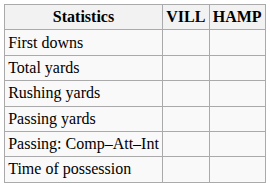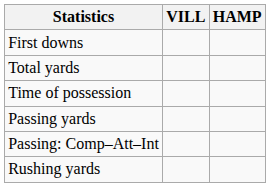rows swapped: (54, 93) <-> (70, 169)
